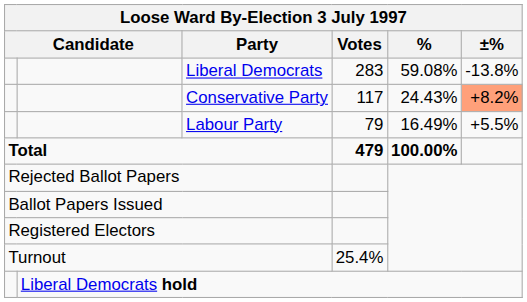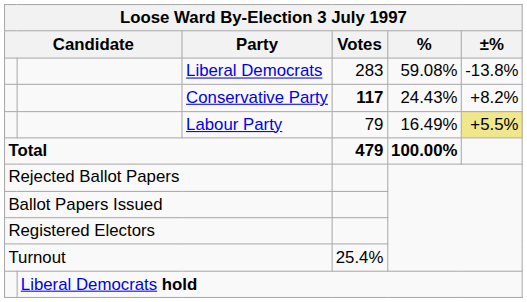(370, 97) normal -> (370, 97) bold
(494, 97) lightsalmon background -> (494, 97) no background
(494, 124) no background -> (494, 124) khaki background
